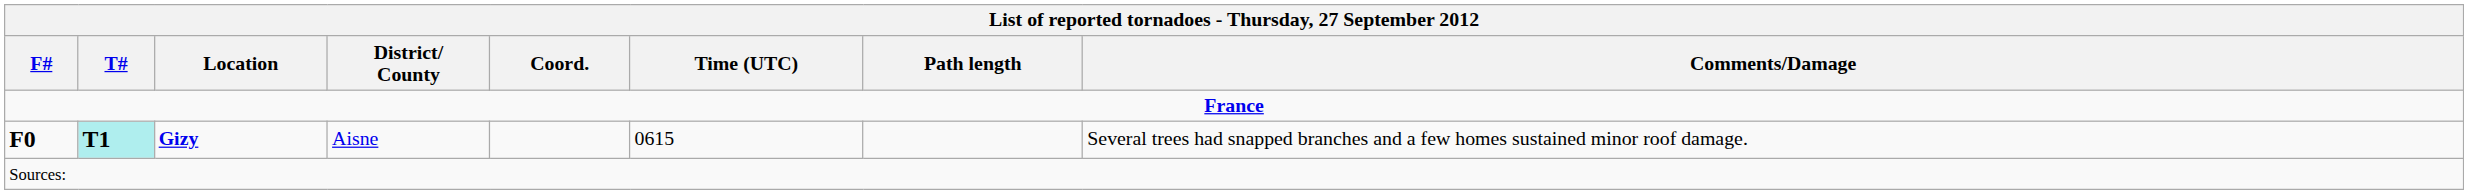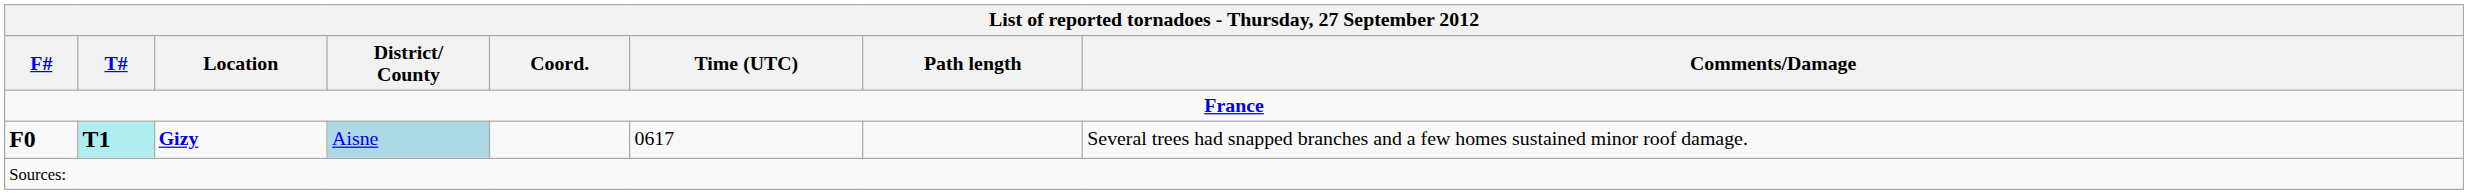(355, 139) no background -> (355, 139) lightblue background
(654, 139) 0615 -> (654, 139) 0617
